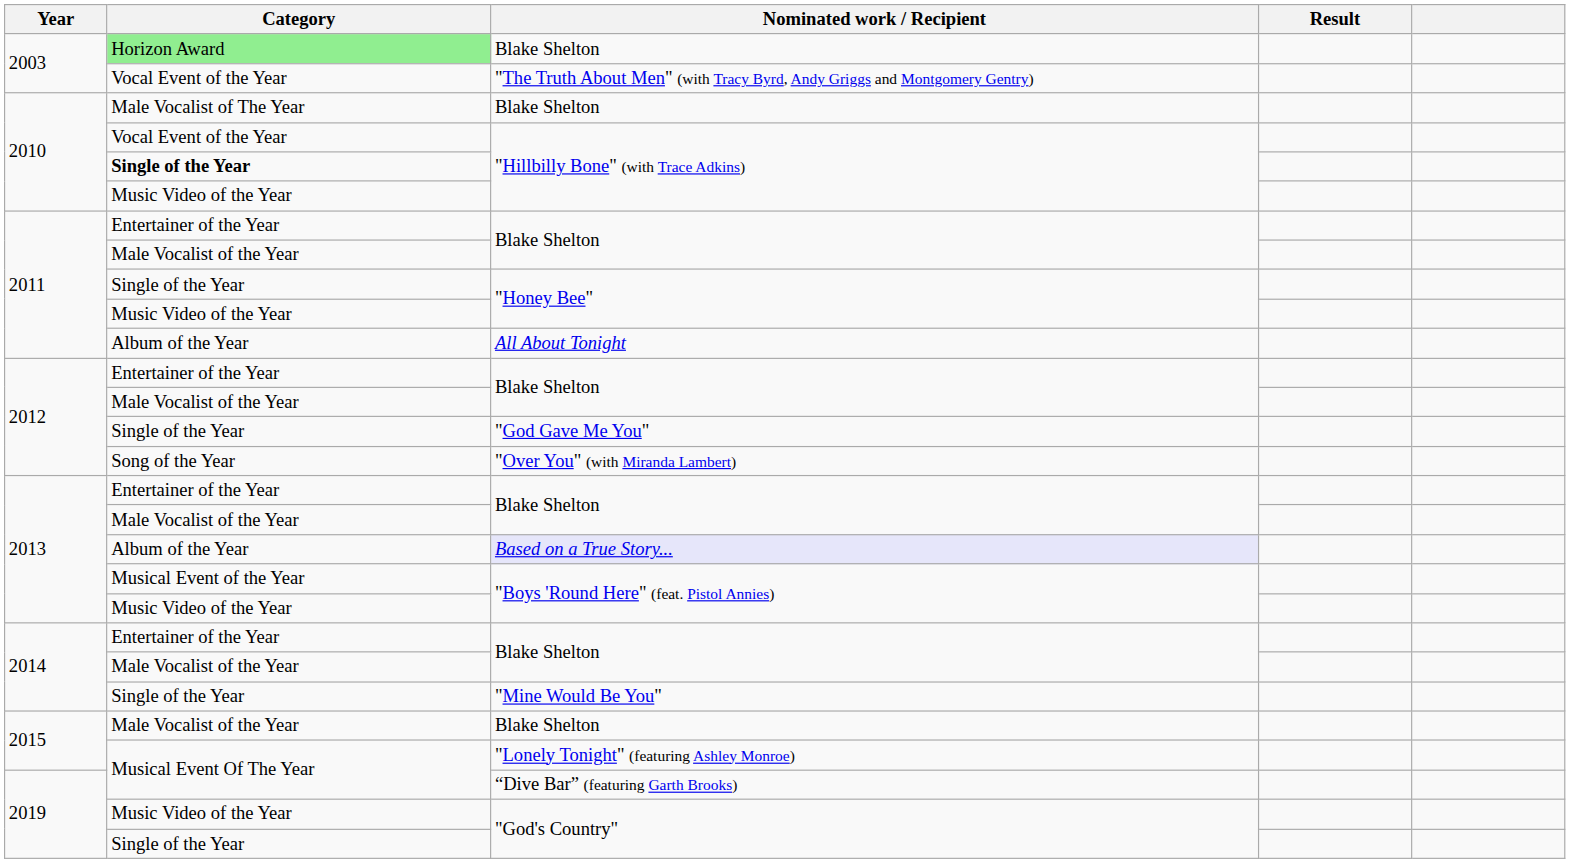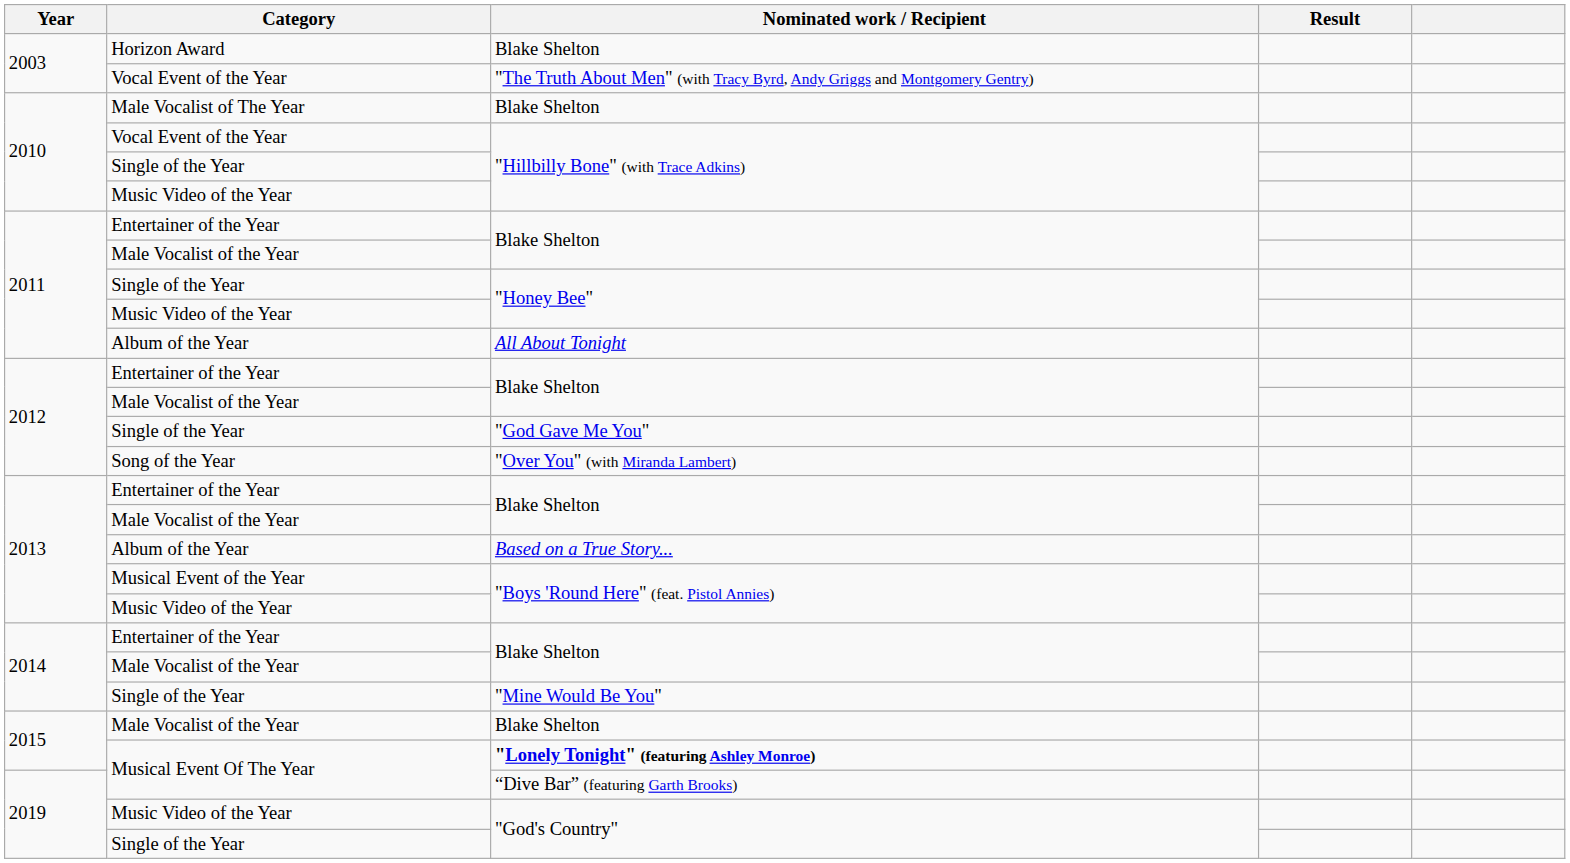(168, 48) lightgreen background -> (168, 48) no background
(181, 166) bold -> (178, 166) normal
(584, 549) lavender background -> (584, 549) no background
(645, 755) normal -> (655, 755) bold
